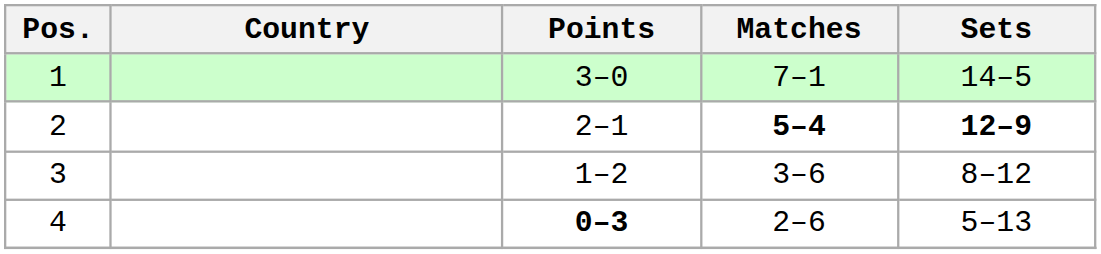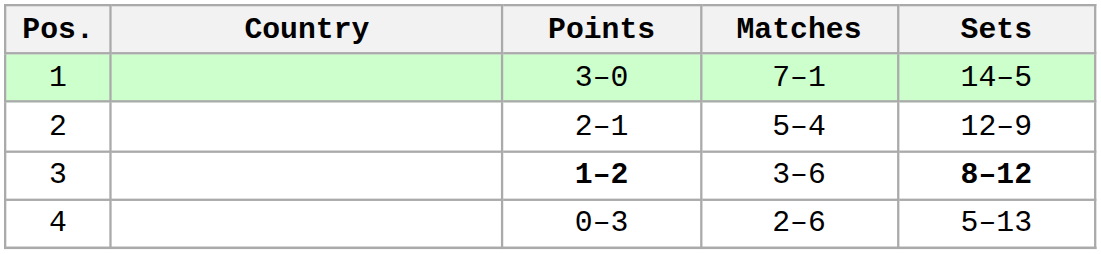(799, 126) bold -> (799, 126) normal
(996, 126) bold -> (996, 126) normal
(602, 175) normal -> (602, 175) bold
(996, 175) normal -> (996, 175) bold
(602, 223) bold -> (602, 223) normal
